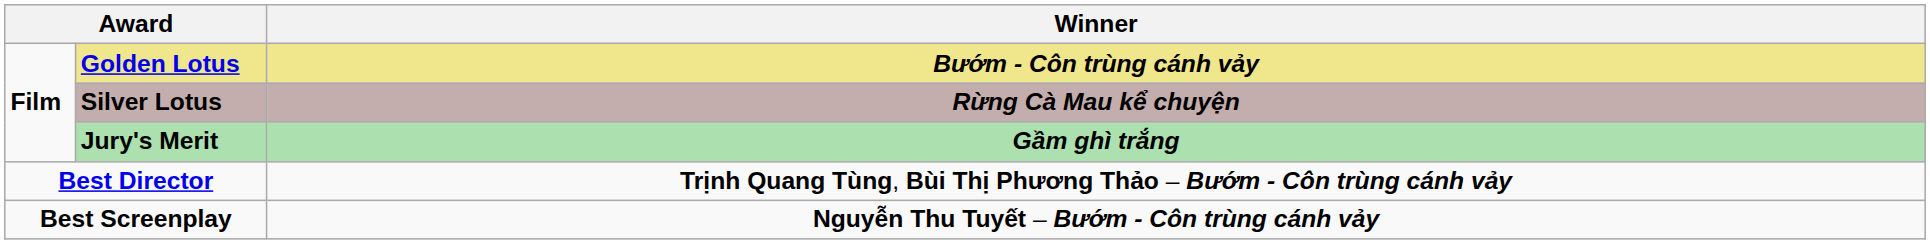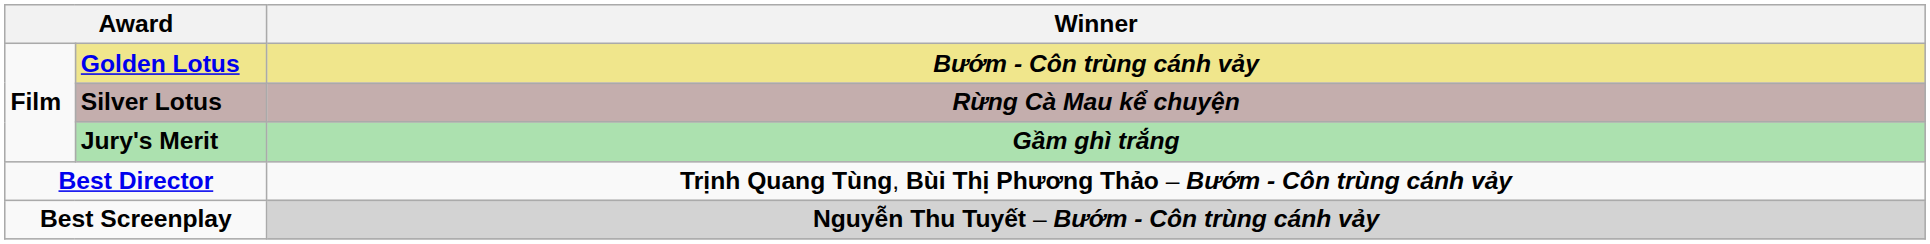(1096, 219) no background -> (1096, 219) lightgrey background
